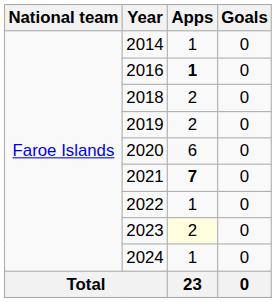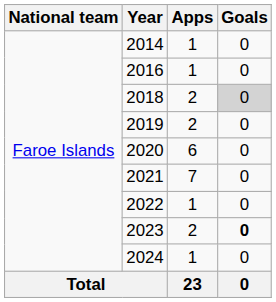(192, 71) bold -> (192, 71) normal
(245, 97) no background -> (245, 97) lightgrey background
(192, 177) bold -> (192, 177) normal
(192, 230) lightyellow background -> (192, 230) no background
(245, 230) normal -> (245, 230) bold
